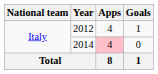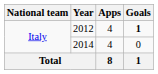(138, 28) normal -> (138, 28) bold
(110, 45) pink background -> (110, 45) no background
